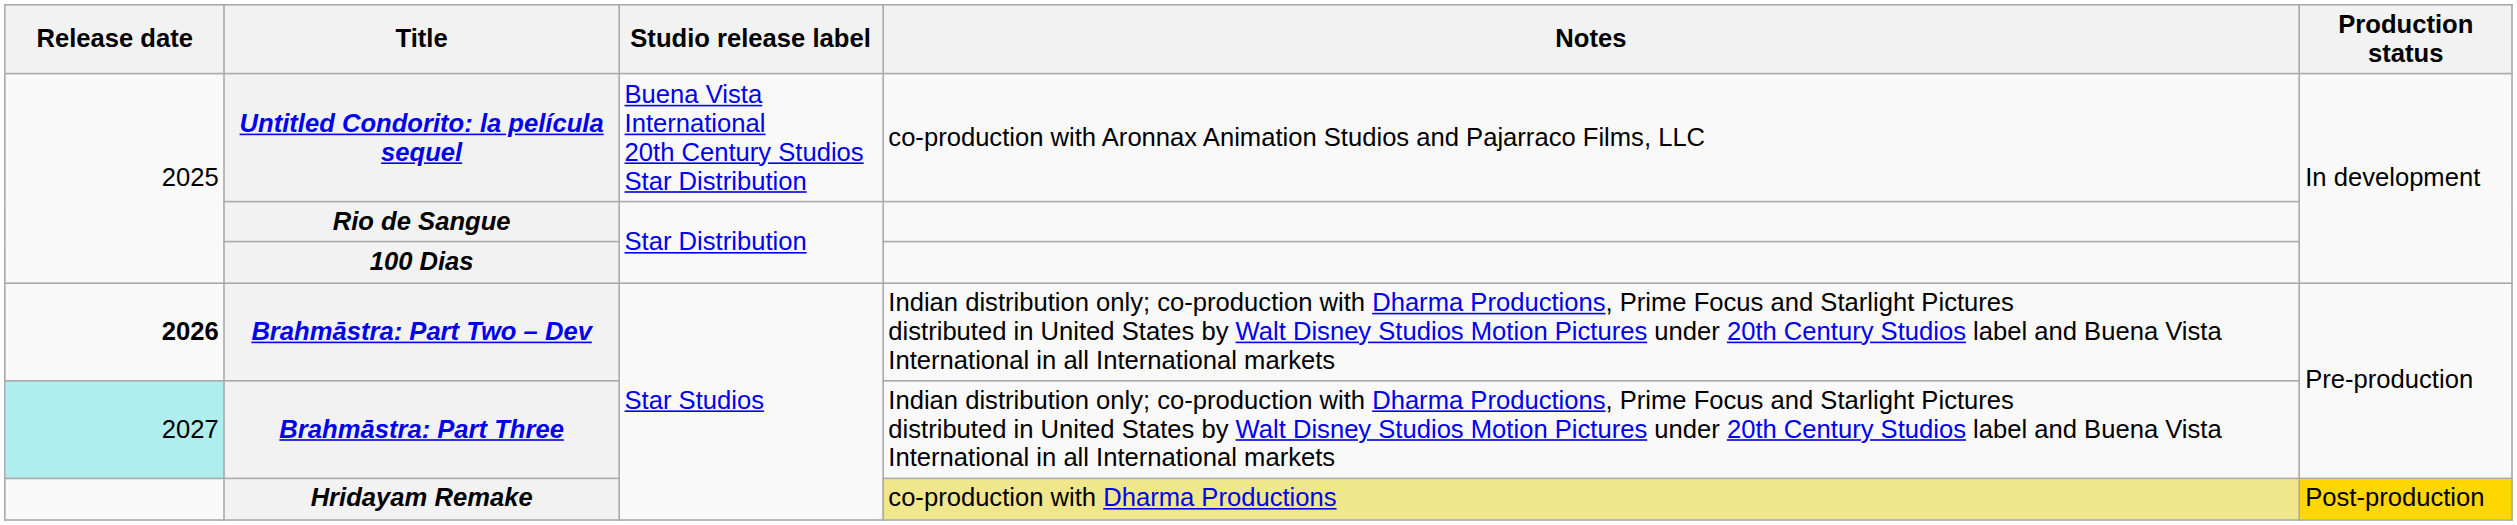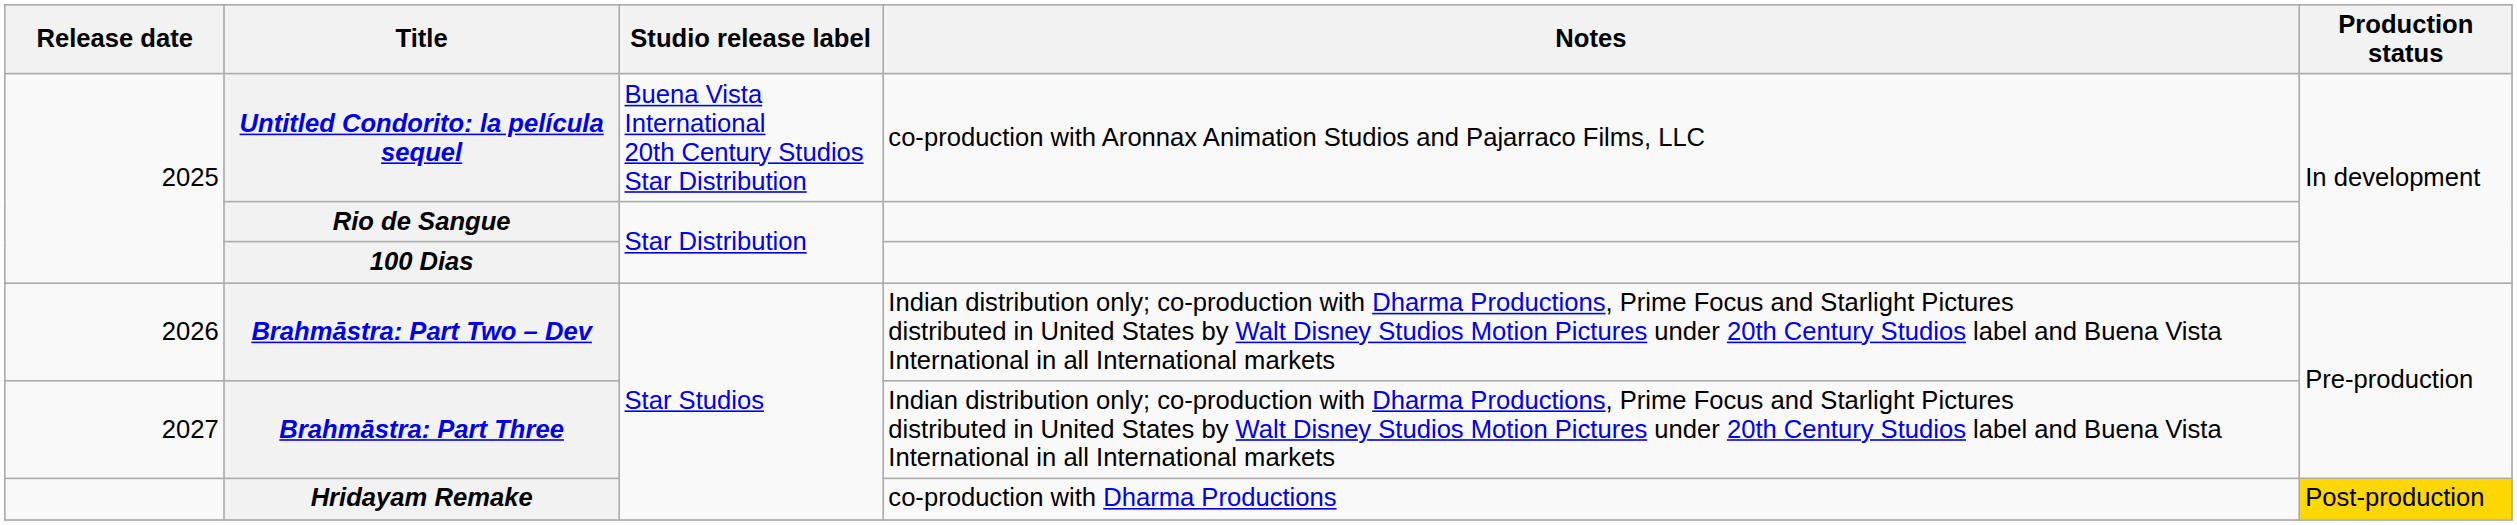(190, 331) bold -> (190, 331) normal
(190, 429) paleturquoise background -> (190, 429) no background
(1112, 498) khaki background -> (1112, 498) no background
